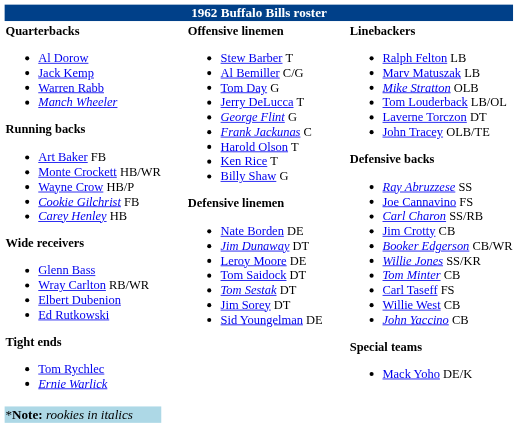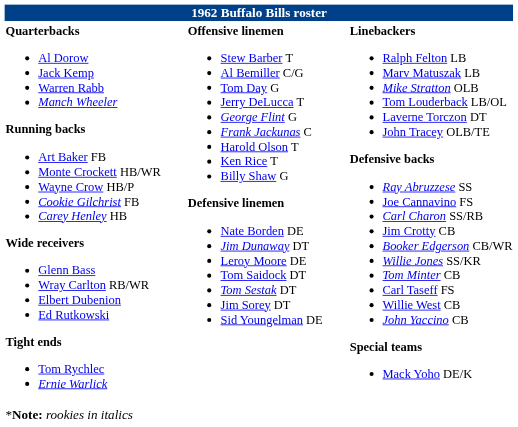(69, 414) lightblue background -> (69, 414) no background
